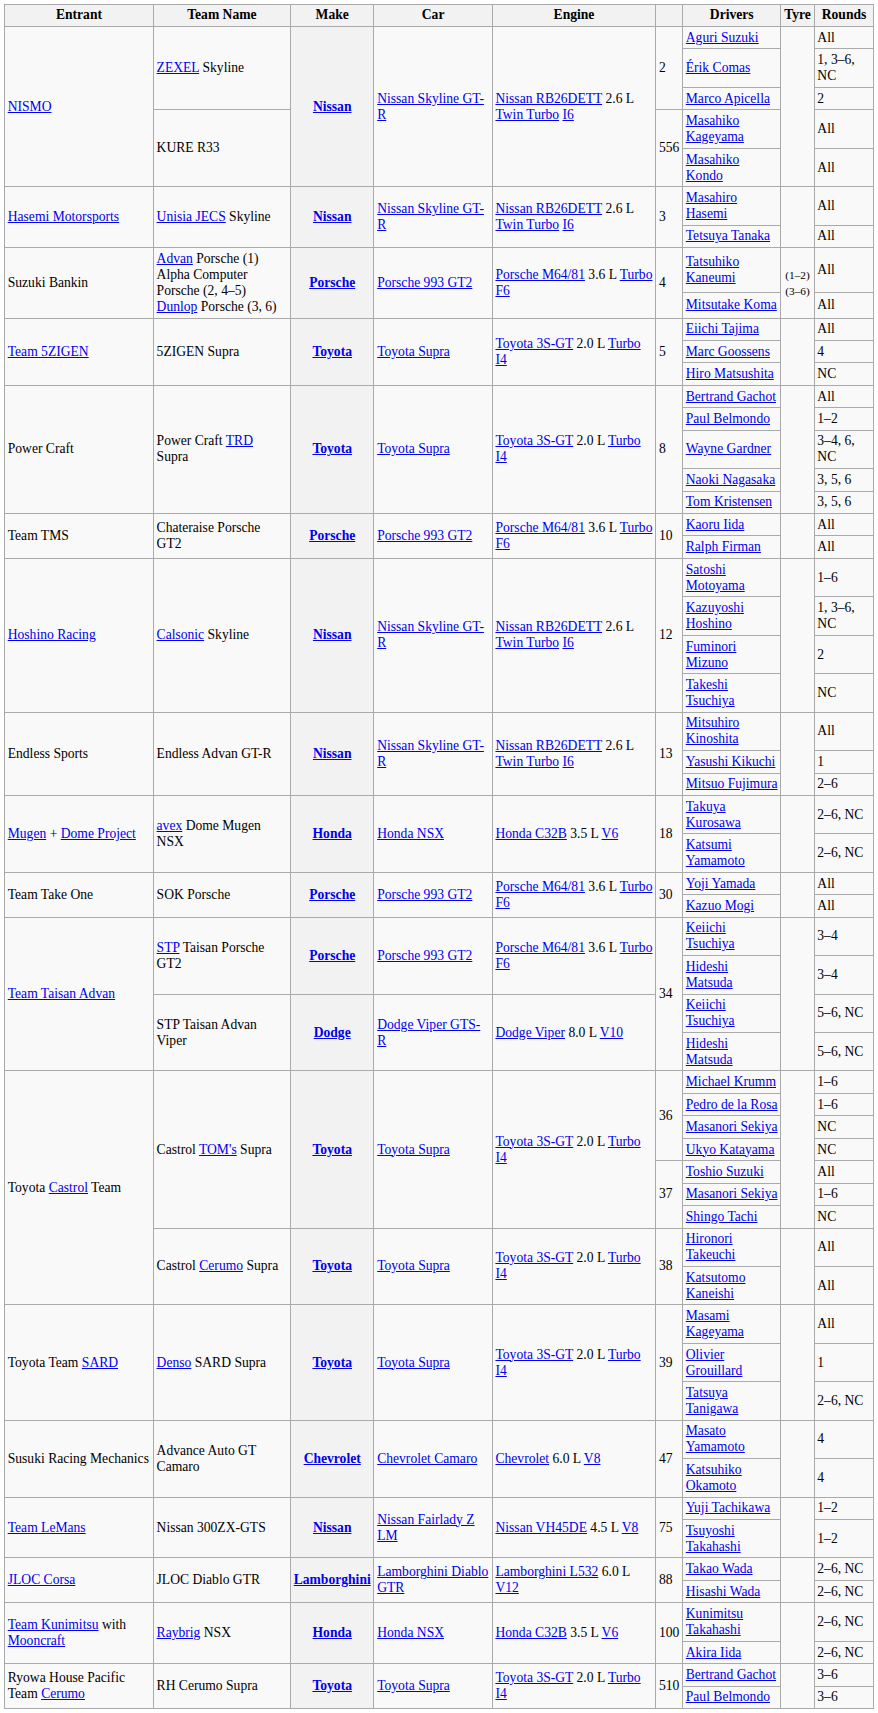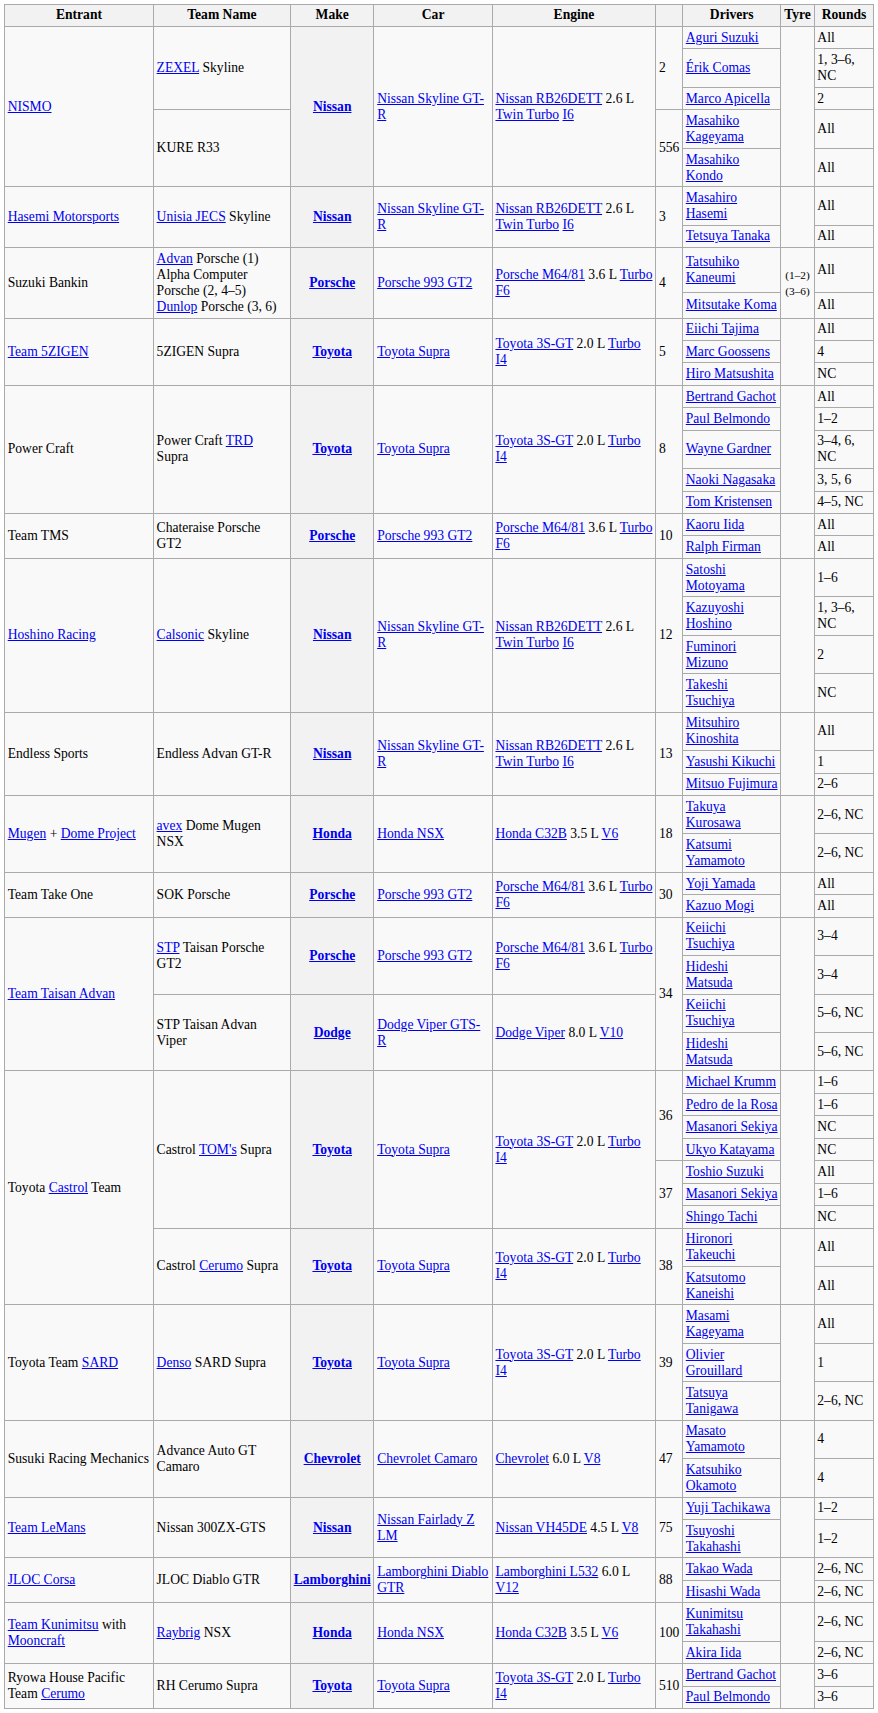(834, 502) 3, 5, 6 -> (840, 502) 4–5, NC
